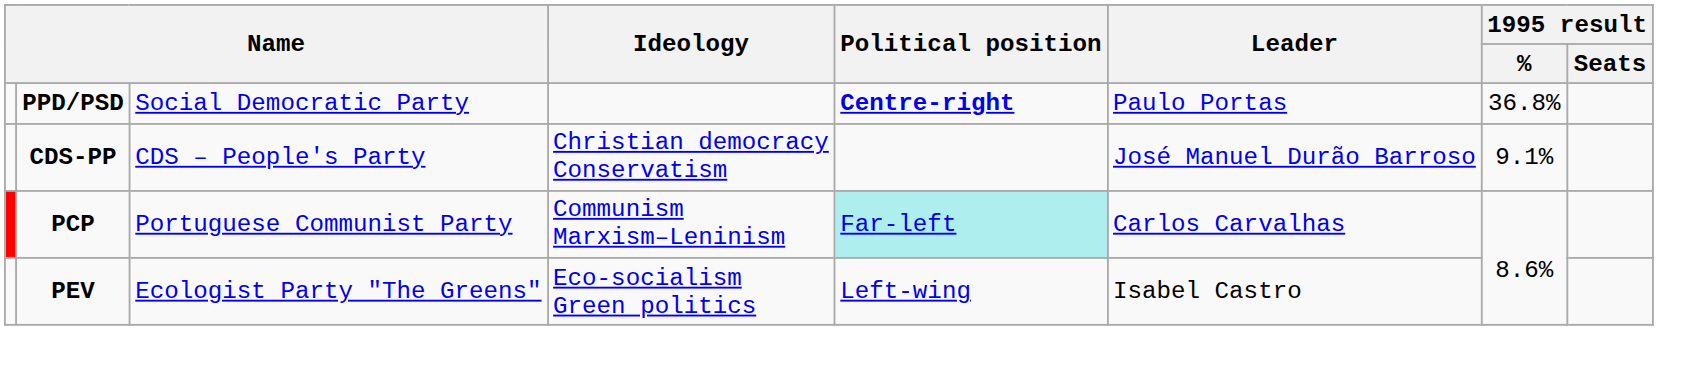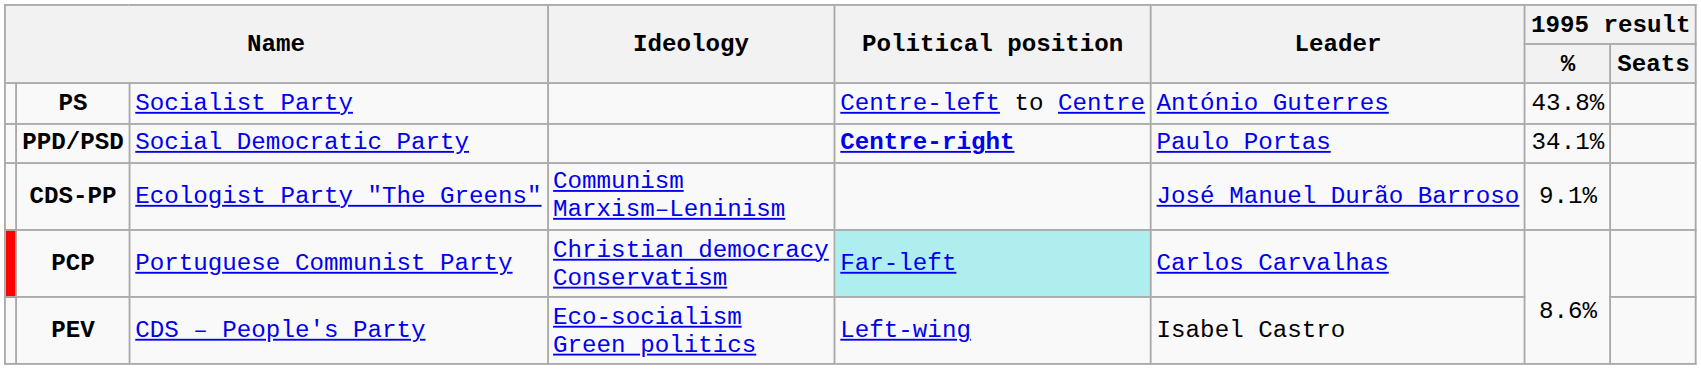+ row: (73, 103)
(1524, 103) 36.8% -> (1568, 143) 34.1%
(280, 157) CDS – People's Party -> (338, 196) Ecologist Party "The Greens"
(691, 157) Christian democracy Conservatism -> (669, 196) Communism Marxism–Leninism
(669, 224) Communism Marxism–Leninism -> (691, 264) Christian democracy Conservatism
(338, 291) Ecologist Party "The Greens" -> (280, 331) CDS – People's Party
